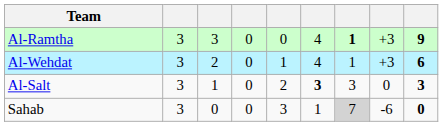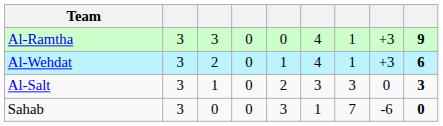(352, 39) bold -> (352, 39) normal
(318, 86) bold -> (318, 86) normal
(352, 109) lightgrey background -> (352, 109) no background
